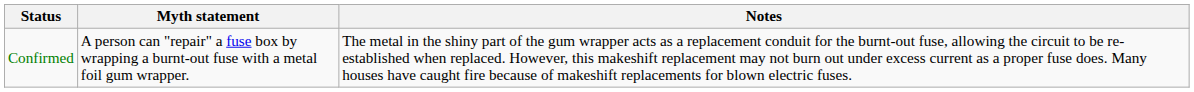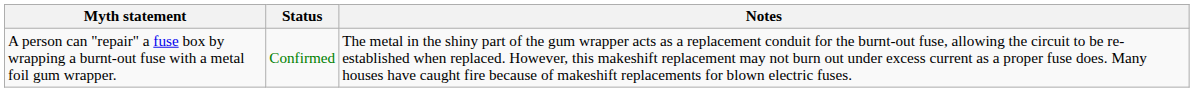columns swapped: (208, 16) <-> (41, 16)
